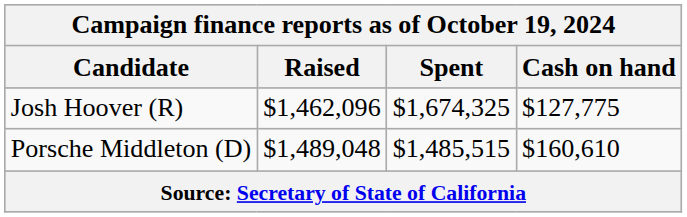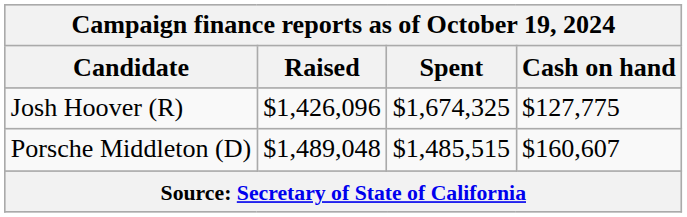(322, 107) $1,462,096 -> (322, 107) $1,426,096
(571, 149) $160,610 -> (571, 149) $160,607
